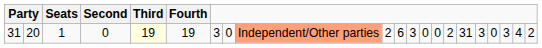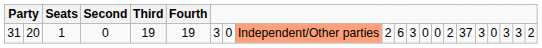(148, 33) lightyellow background -> (148, 33) no background
(466, 33) 31 -> (466, 33) 37
(519, 33) 4 -> (519, 33) 3
